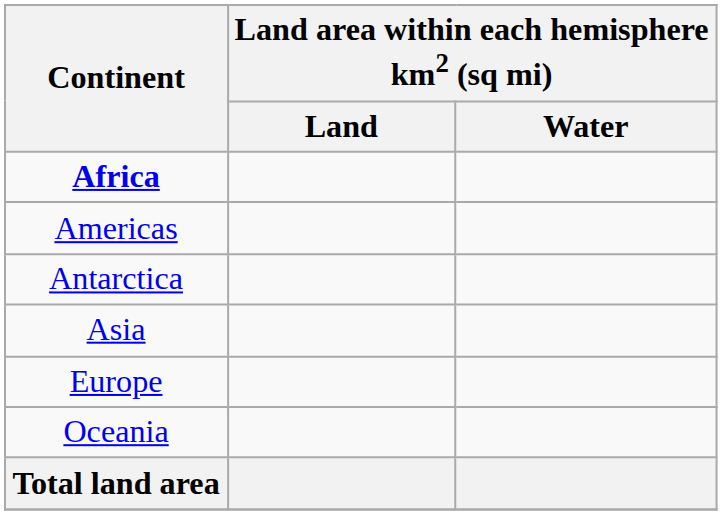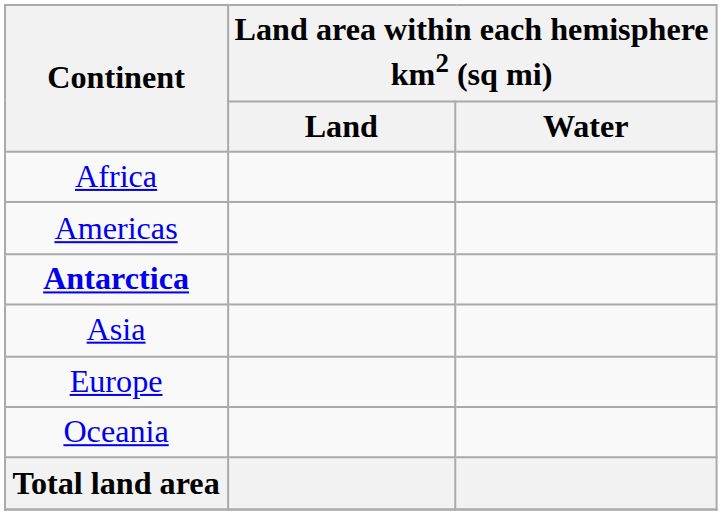(116, 176) bold -> (116, 176) normal
(116, 278) normal -> (116, 278) bold
